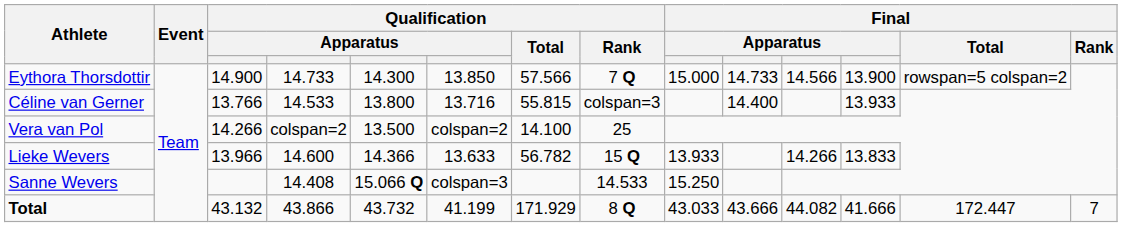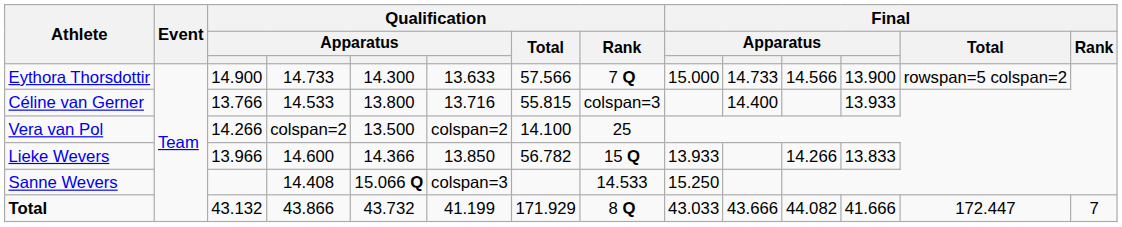(469, 77) 13.850 -> (469, 77) 13.633
(469, 156) 13.633 -> (469, 156) 13.850
